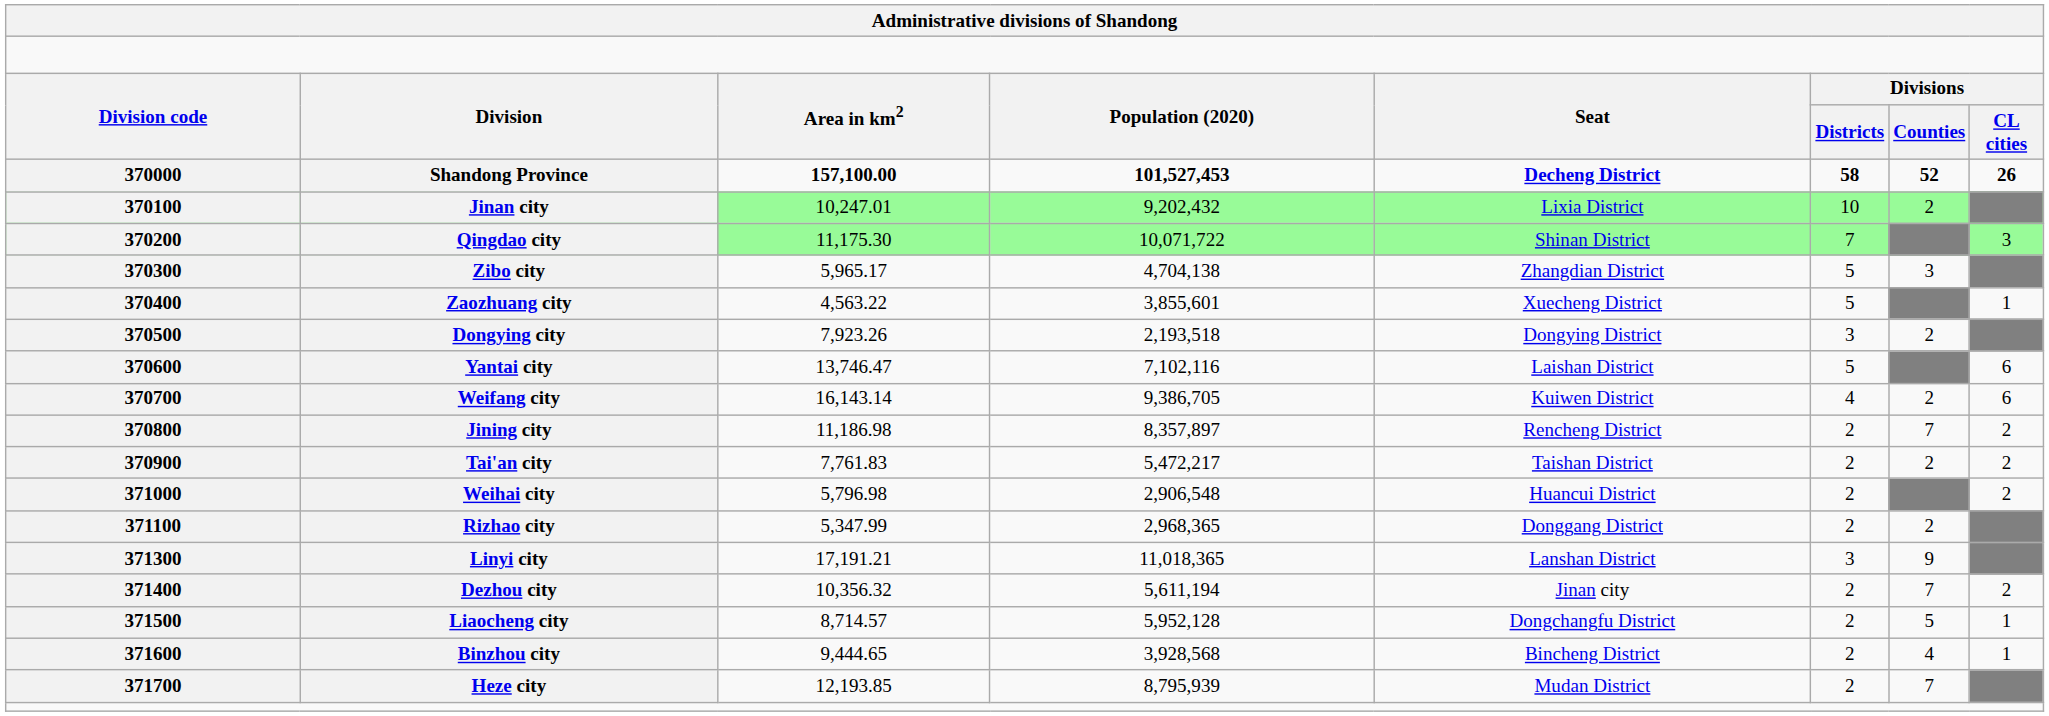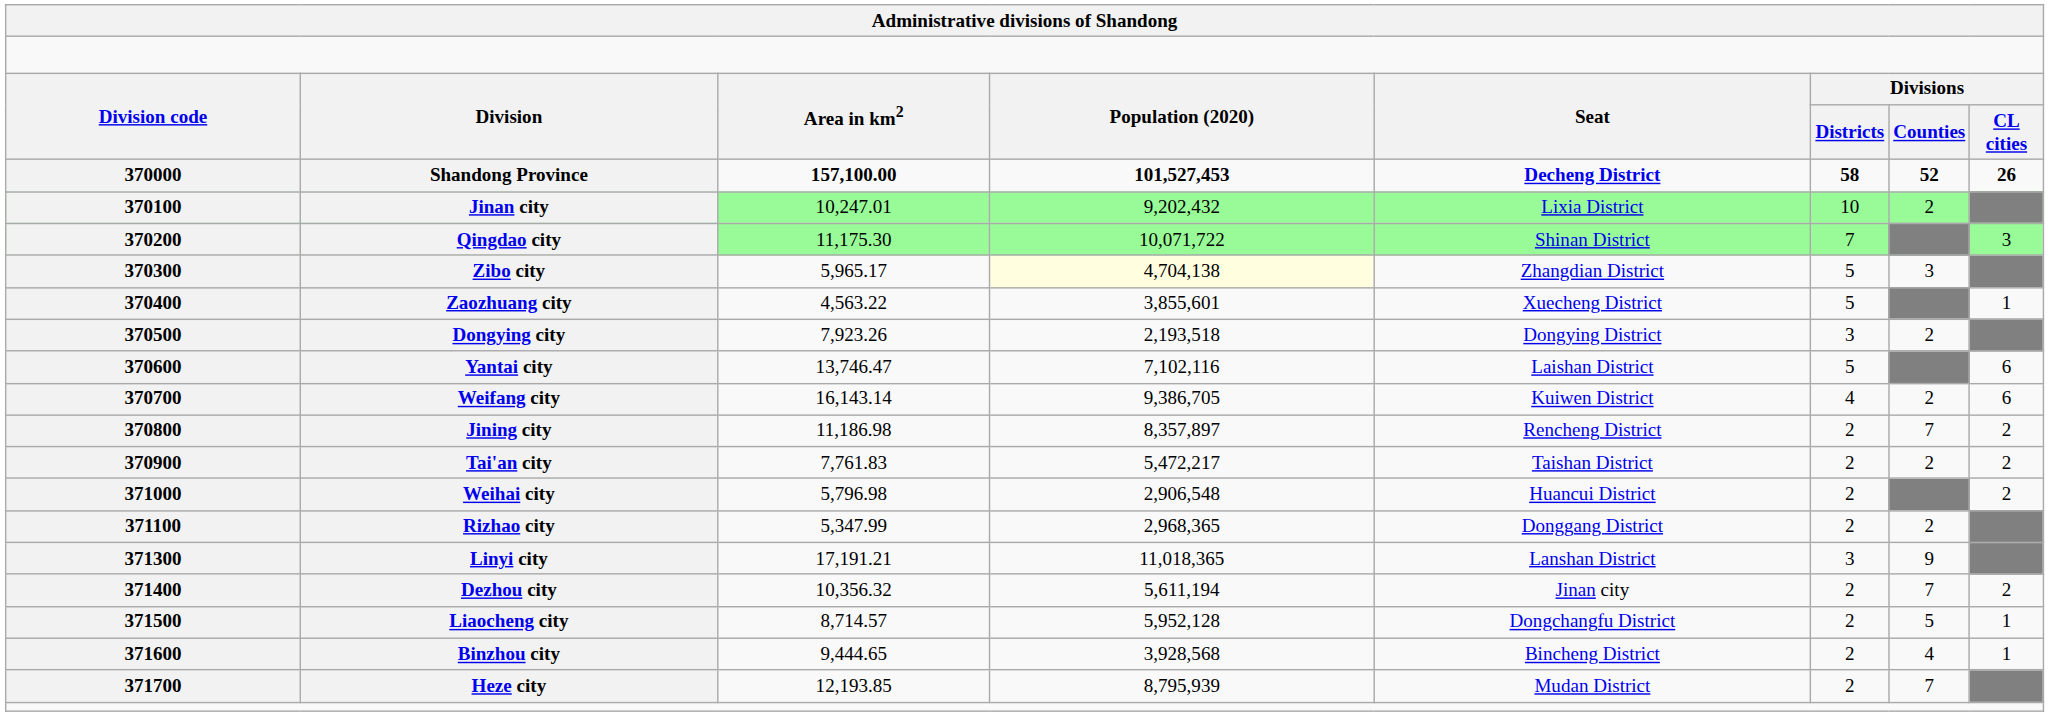(1182, 271) no background -> (1182, 271) lightyellow background
